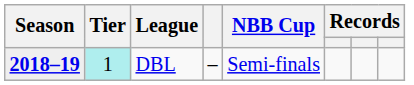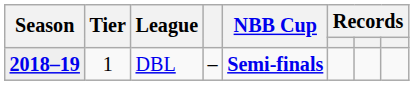(108, 63) paleturquoise background -> (108, 63) no background
(274, 63) normal -> (275, 63) bold
